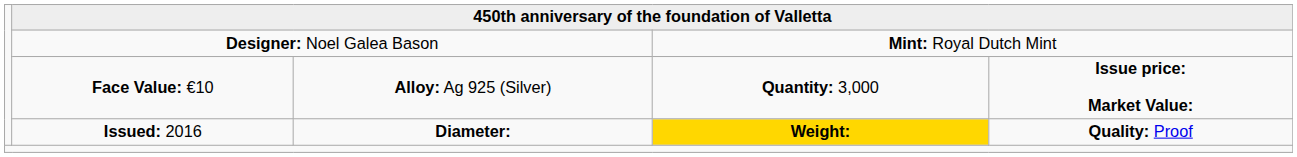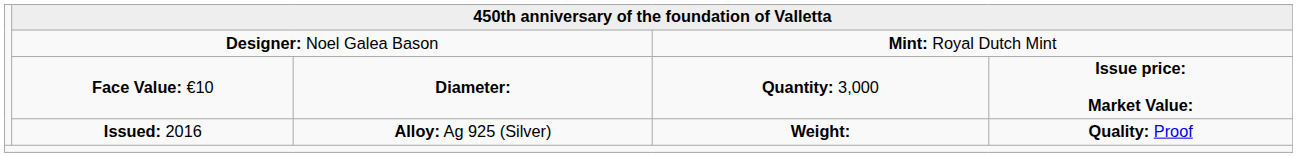(473, 87) Alloy: Ag 925 (Silver) -> (473, 87) Diameter:
(473, 131) Diameter: -> (473, 131) Alloy: Ag 925 (Silver)
(820, 131) gold background -> (820, 131) no background
